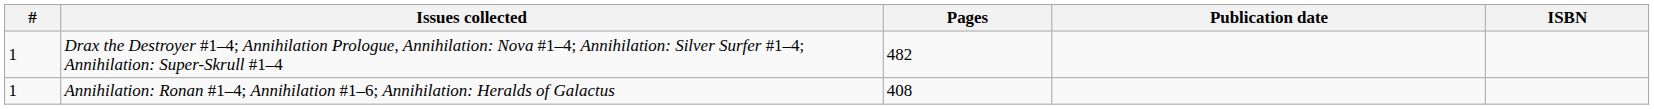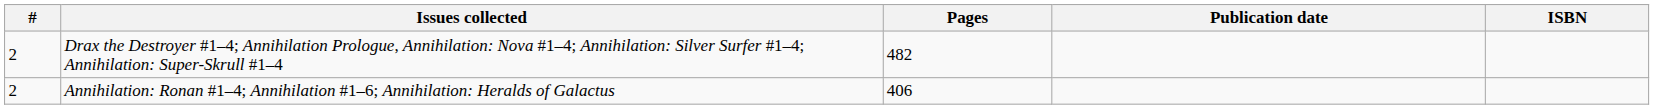(13, 54) 1 -> (13, 54) 2
(13, 90) 1 -> (13, 90) 2
(899, 90) 408 -> (899, 90) 406
